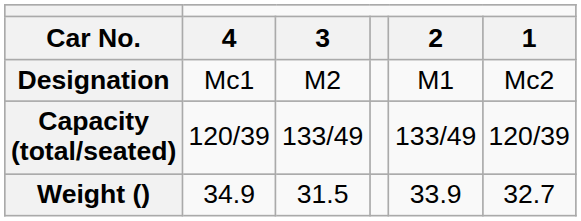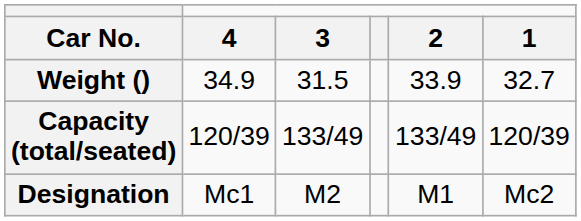rows swapped: (94, 79) <-> (94, 194)
